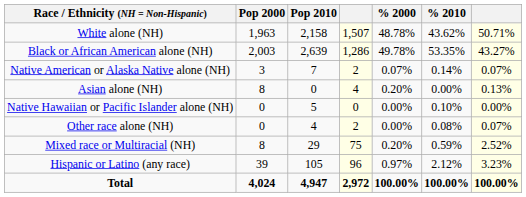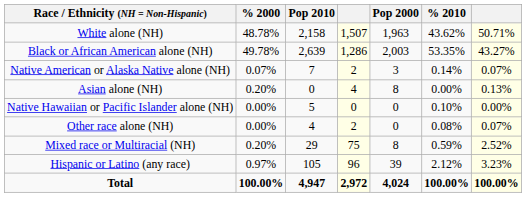columns swapped: (262, 13) <-> (397, 13)
